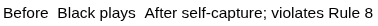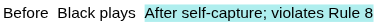(259, 13) no background -> (259, 13) paleturquoise background
